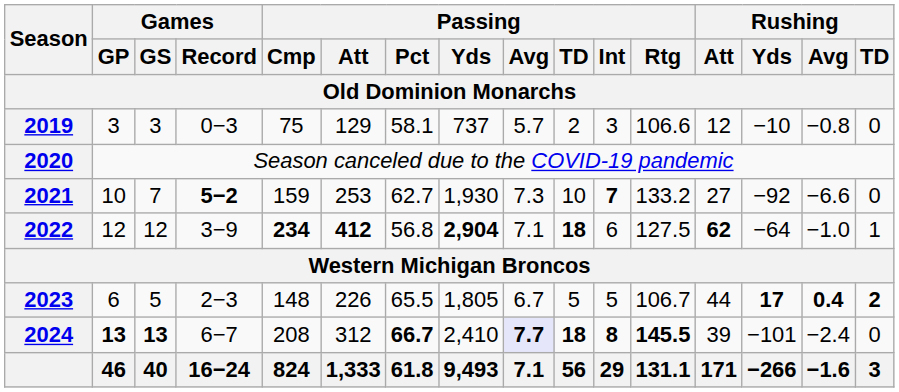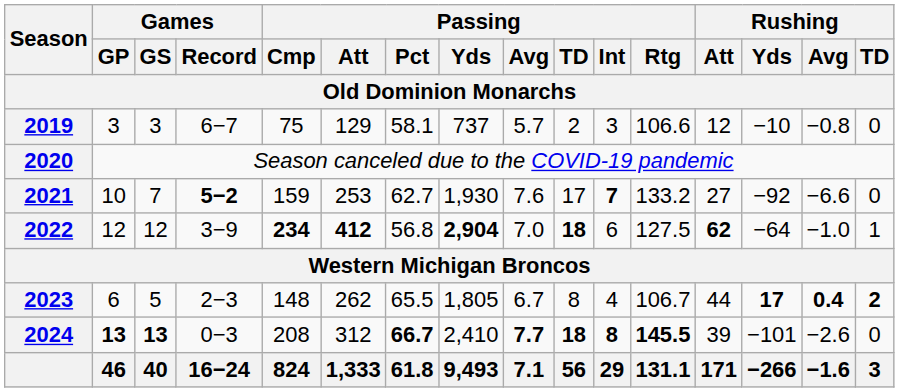(219, 126) 0−3 -> (219, 126) 6−7
(529, 195) 7.3 -> (529, 195) 7.6
(574, 195) 10 -> (574, 195) 17
(529, 230) 7.1 -> (529, 230) 7.0
(353, 299) 226 -> (353, 299) 262
(574, 299) 5 -> (574, 299) 8
(612, 299) 5 -> (612, 299) 4
(219, 334) 6−7 -> (219, 334) 0−3
(529, 334) lavender background -> (529, 334) no background
(828, 334) −2.4 -> (828, 334) −2.6
